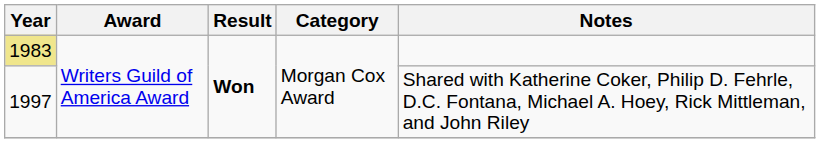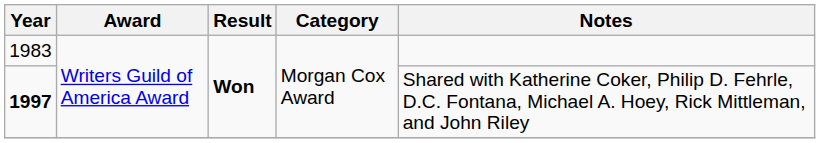(30, 50) khaki background -> (30, 50) no background
(30, 102) normal -> (30, 102) bold
